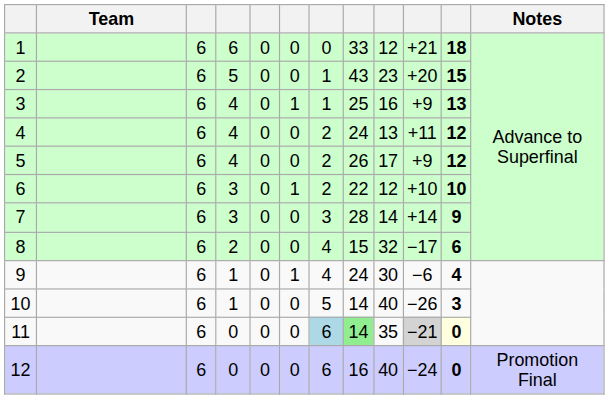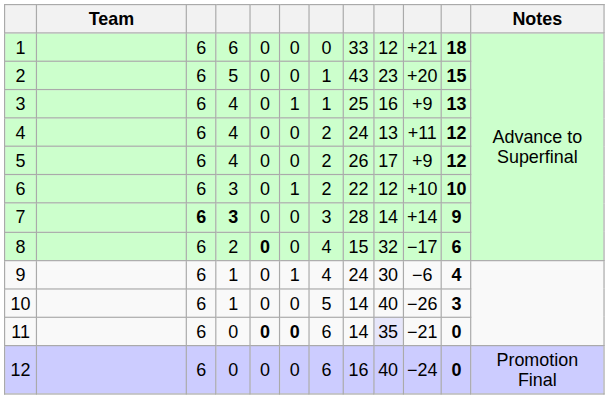(201, 218) normal -> (201, 218) bold
(233, 218) normal -> (233, 218) bold
(265, 246) normal -> (265, 246) bold
(265, 331) normal -> (265, 331) bold
(295, 331) normal -> (295, 331) bold
(327, 331) lightblue background -> (327, 331) no background
(359, 331) lightgreen background -> (359, 331) no background
(388, 331) no background -> (388, 331) lavender background
(422, 331) lightgrey background -> (422, 331) no background
(456, 331) lightyellow background -> (456, 331) no background
